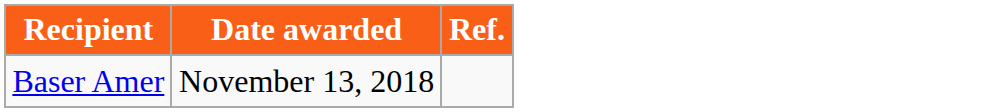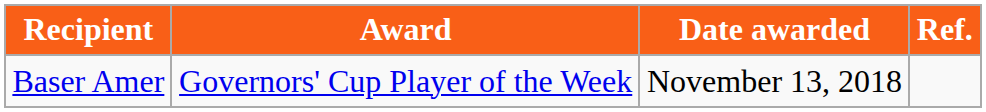+ column: (406, 29)
